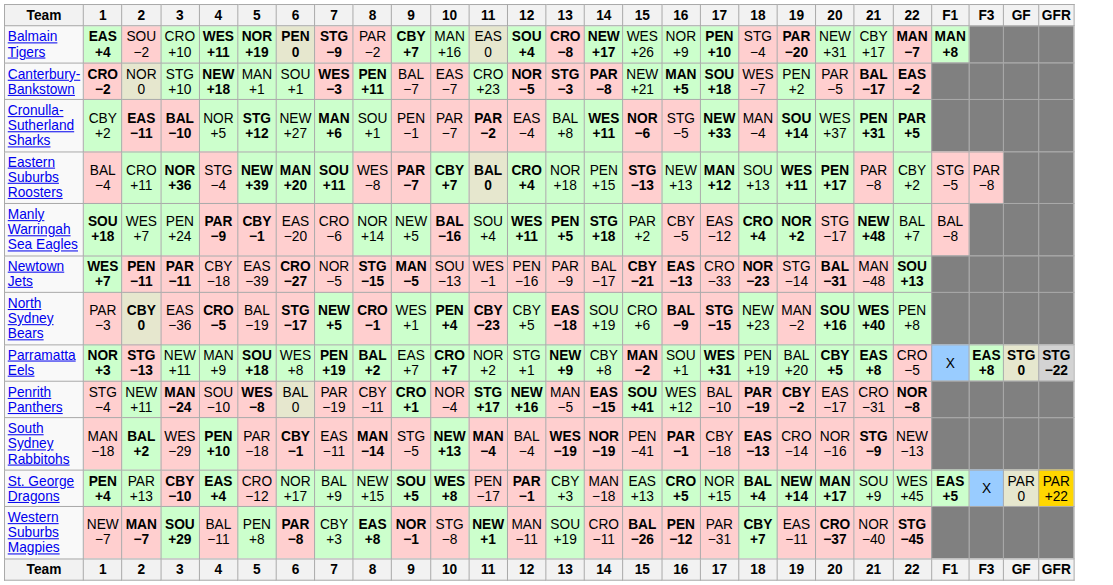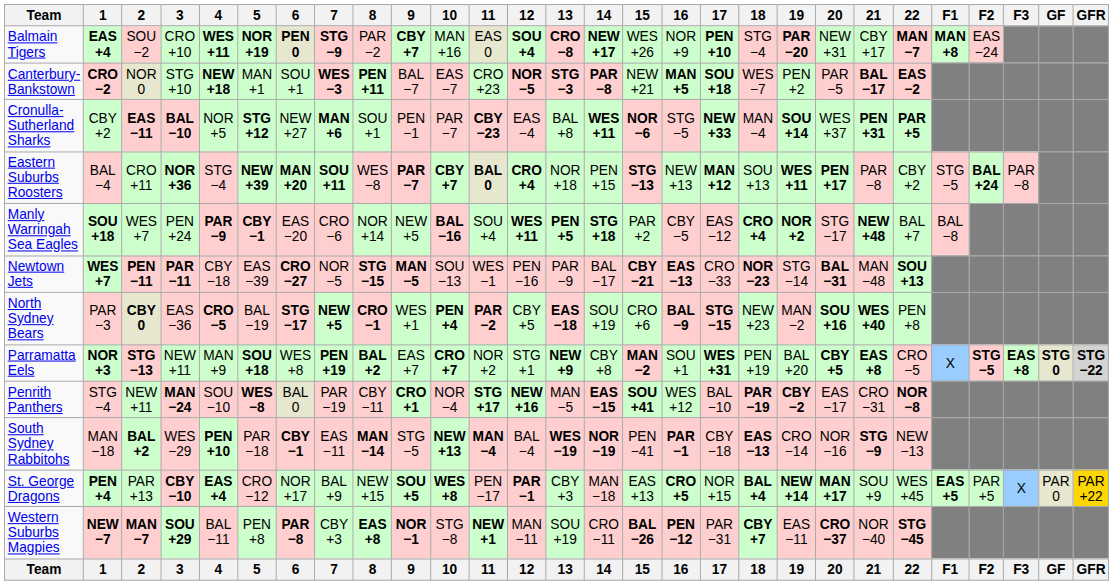+ column: (986, 15)
(488, 125) PAR −2 -> (488, 125) CBY −23
(488, 318) CBY −23 -> (488, 318) PAR −2
(103, 532) normal -> (103, 532) bold
